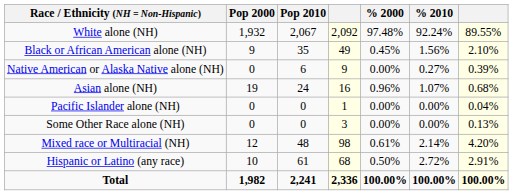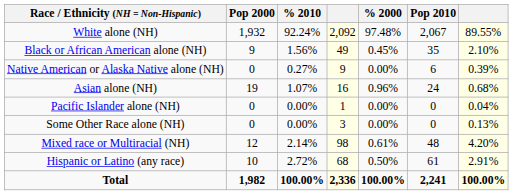columns swapped: (303, 13) <-> (434, 13)
